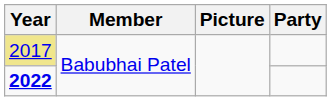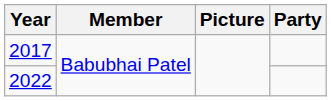(30, 50) khaki background -> (30, 50) no background
(30, 80) bold -> (30, 80) normal
